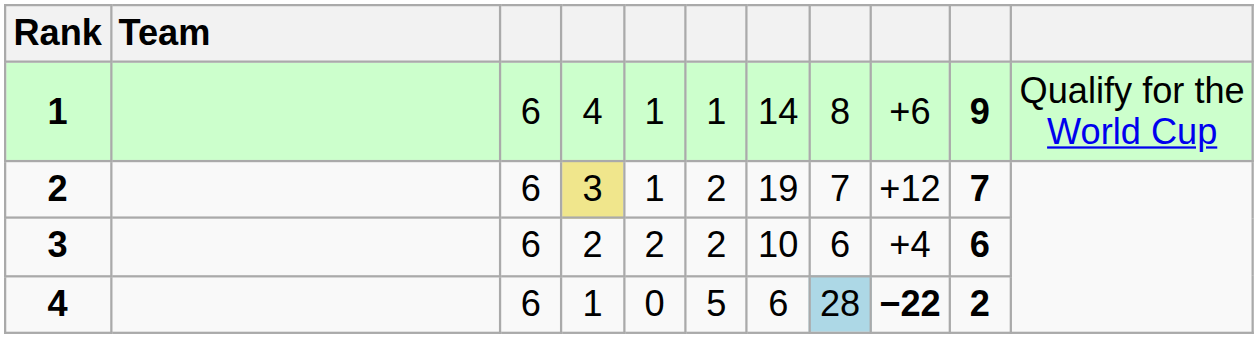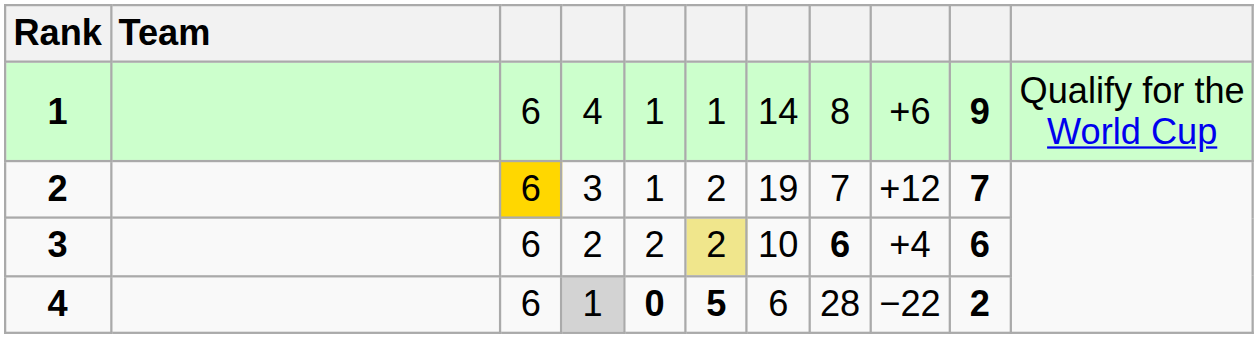(531, 188) no background -> (531, 188) gold background
(593, 188) khaki background -> (593, 188) no background
(716, 245) no background -> (716, 245) khaki background
(840, 245) normal -> (840, 245) bold
(593, 303) no background -> (593, 303) lightgrey background
(654, 303) normal -> (654, 303) bold
(716, 303) normal -> (716, 303) bold
(840, 303) lightblue background -> (840, 303) no background
(910, 303) bold -> (910, 303) normal
